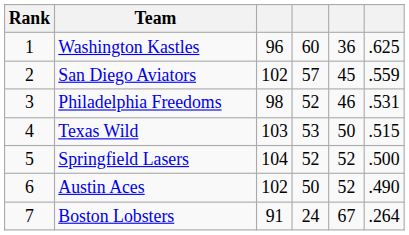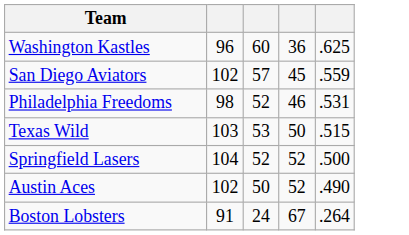- column: (29, 18)
